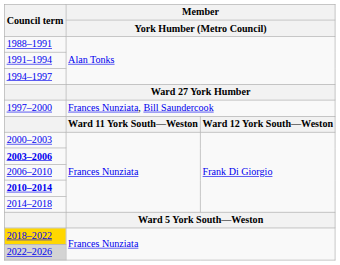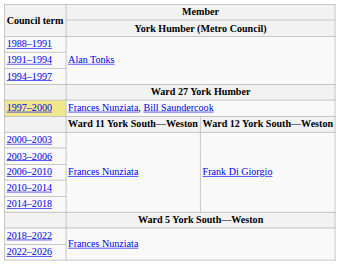(29, 108) no background -> (29, 108) khaki background
(29, 156) bold -> (29, 156) normal
(29, 188) bold -> (29, 188) normal
(29, 236) gold background -> (29, 236) no background
(29, 252) lightgrey background -> (29, 252) no background
